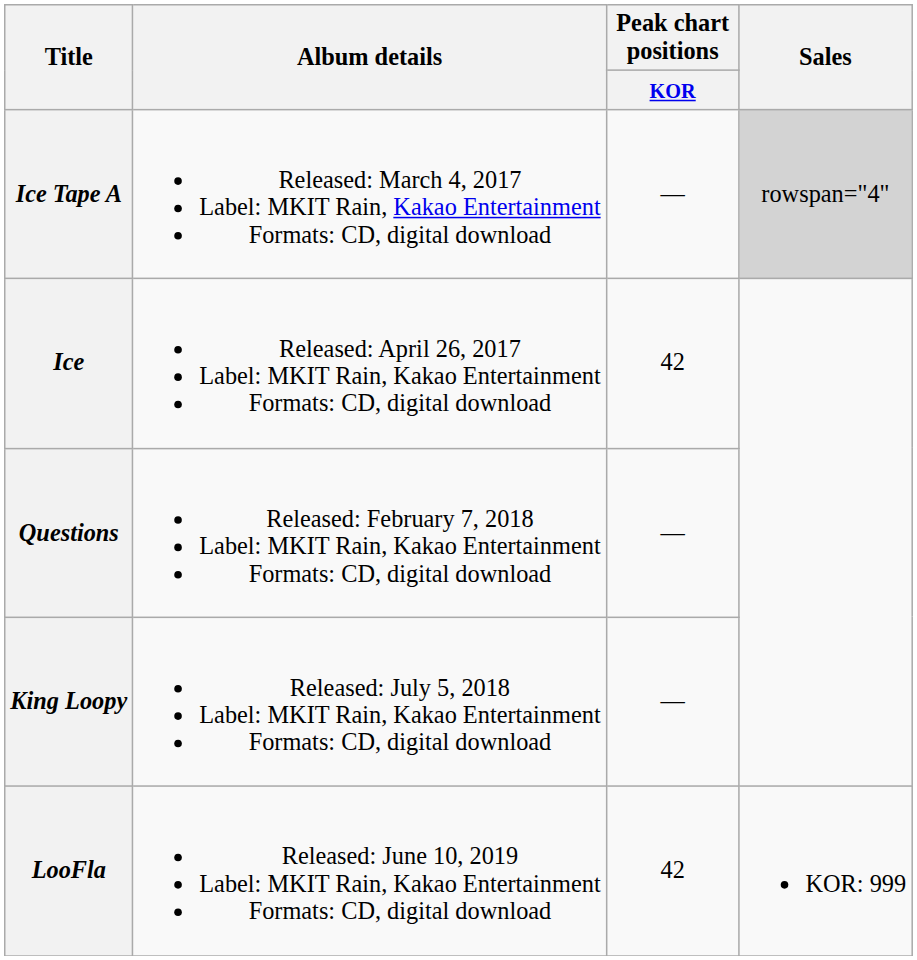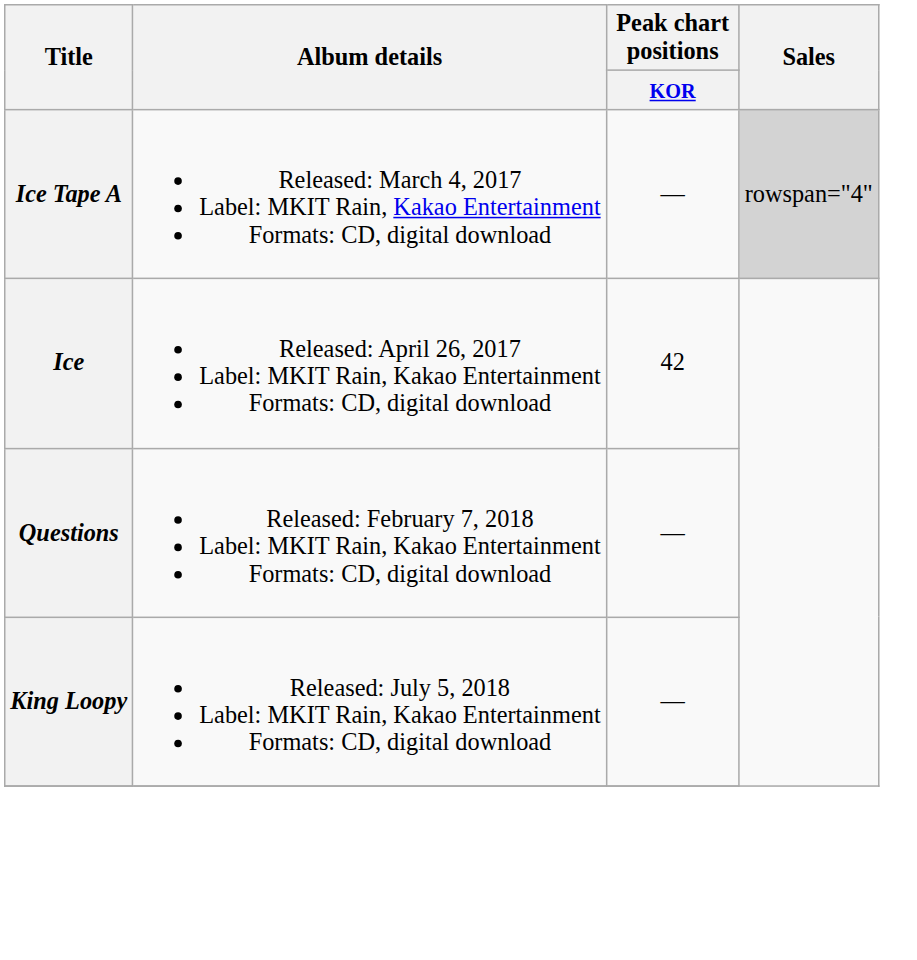- row: (69, 870)
